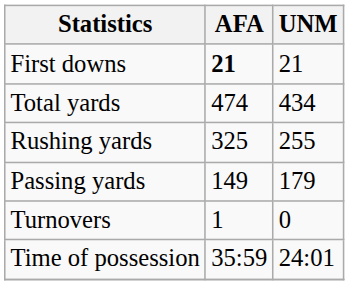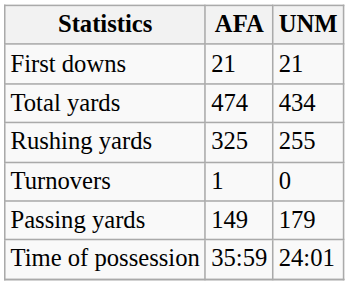(224, 63) bold -> (224, 63) normal
rows swapped: (78, 180) <-> (61, 220)
